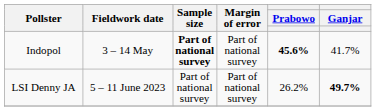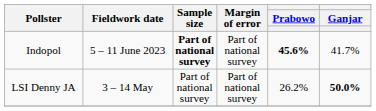(128, 50) 3 – 14 May -> (128, 50) 5 – 11 June 2023
(128, 88) 5 – 11 June 2023 -> (128, 88) 3 – 14 May
(345, 88) 49.7% -> (345, 88) 50.0%
